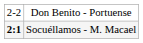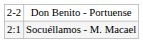(14, 30) bold -> (14, 30) normal
